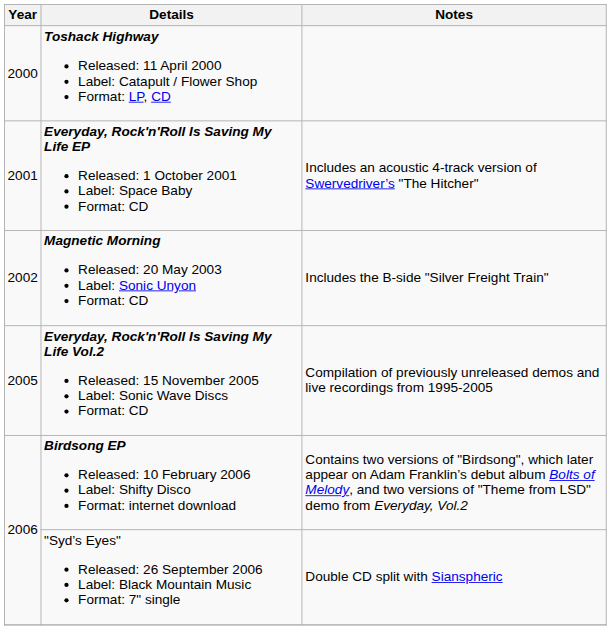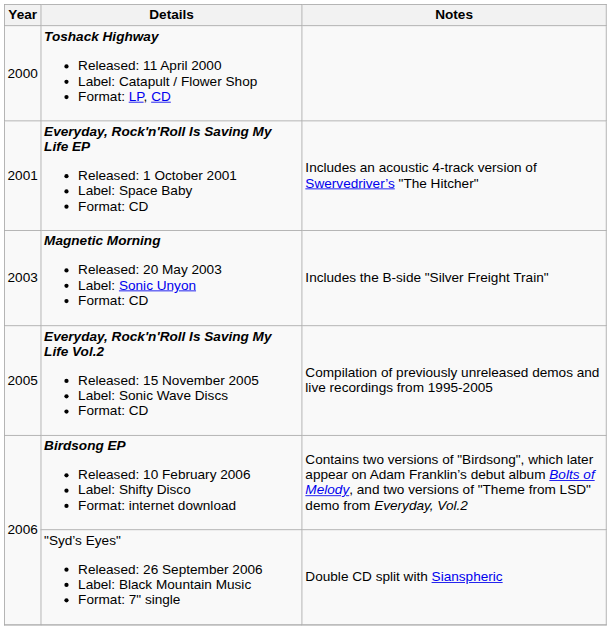(23, 278) 2002 -> (23, 278) 2003
